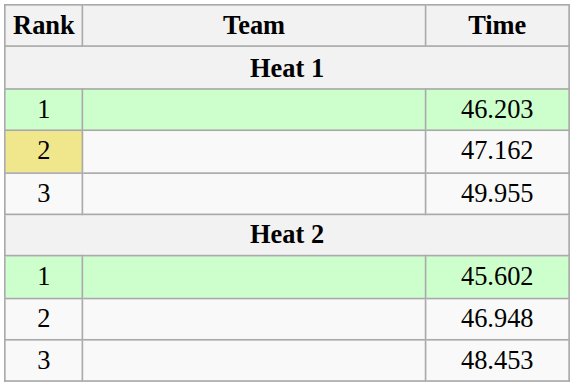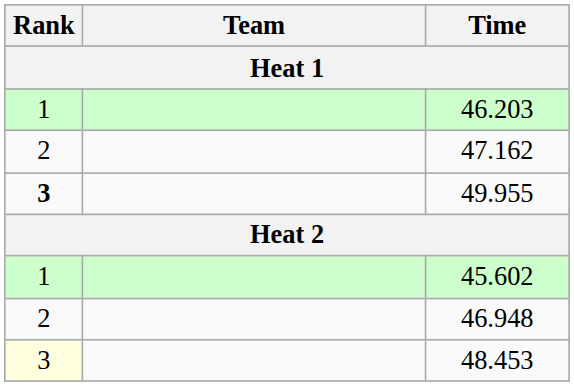(44, 151) khaki background -> (44, 151) no background
(44, 192) normal -> (44, 192) bold
(44, 360) no background -> (44, 360) lightyellow background
